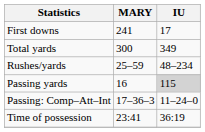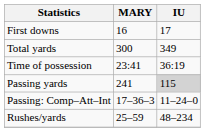(124, 30) 241 -> (121, 30) 16
rows swapped: (36, 65) <-> (49, 118)
(121, 83) 16 -> (124, 83) 241
